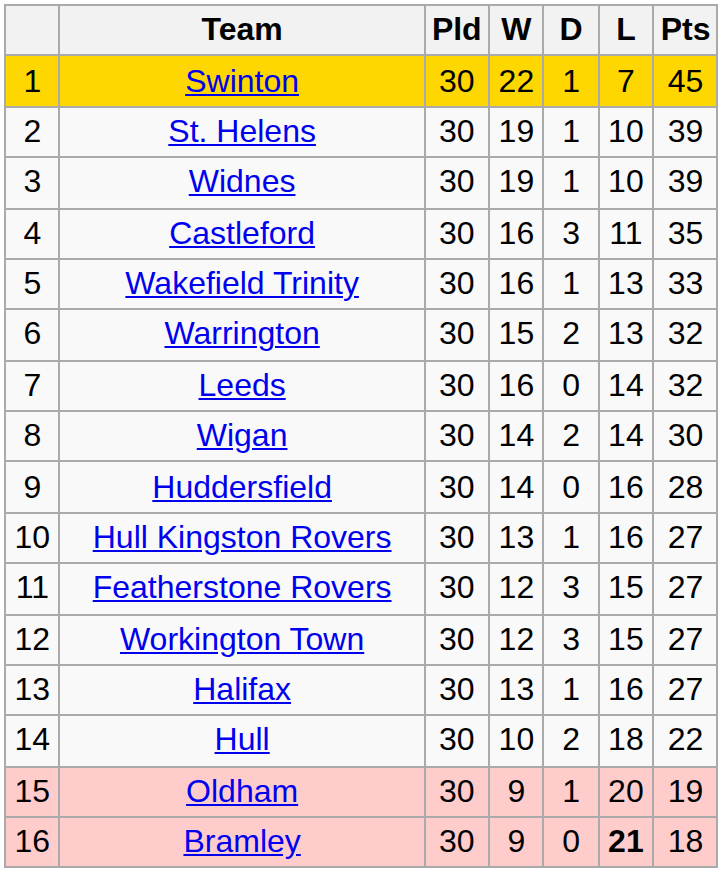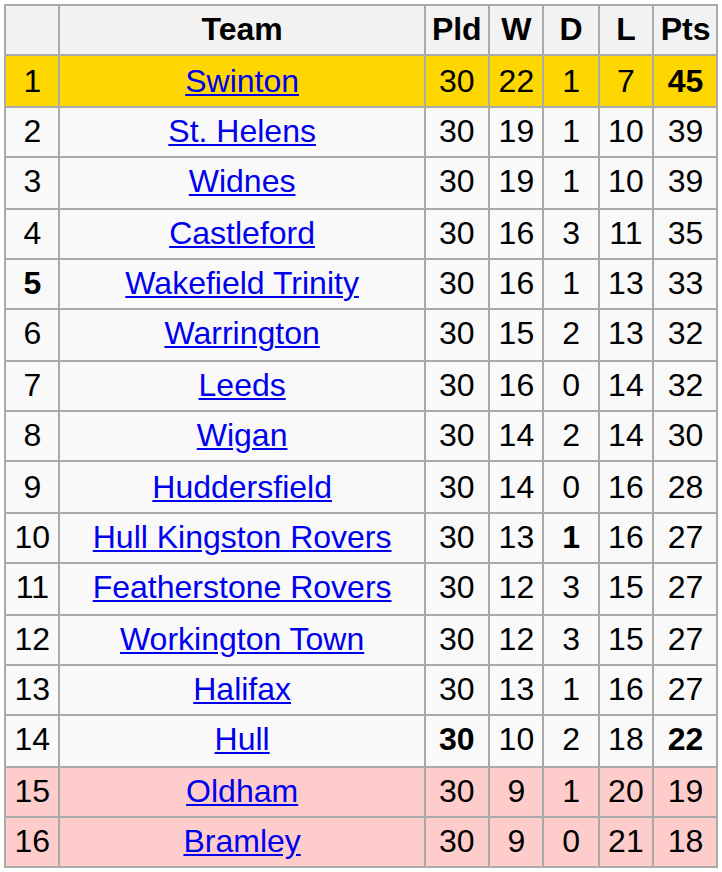(686, 80) normal -> (686, 80) bold
(32, 283) normal -> (32, 283) bold
(571, 537) normal -> (571, 537) bold
(457, 740) normal -> (457, 740) bold
(686, 740) normal -> (686, 740) bold
(626, 841) bold -> (626, 841) normal
